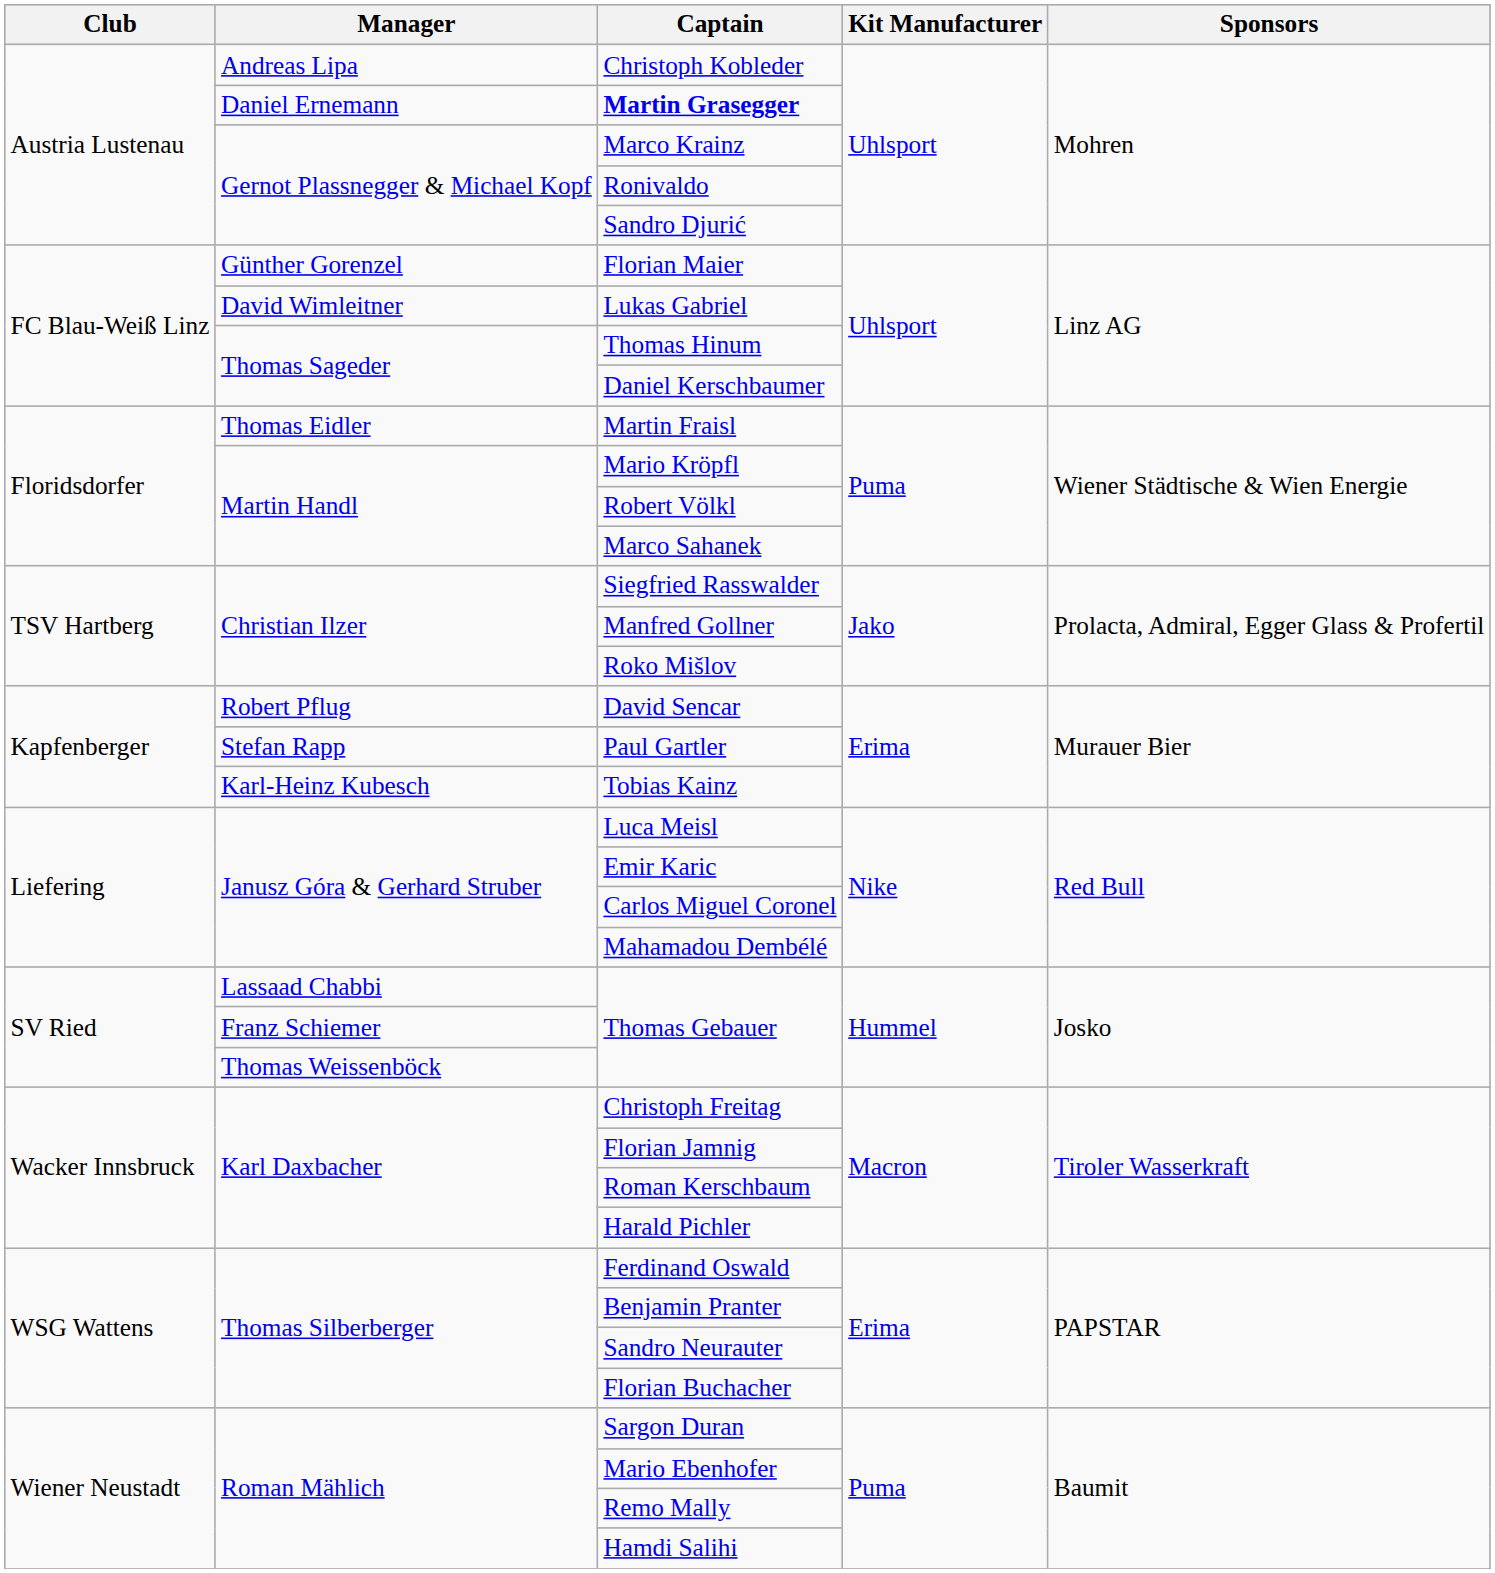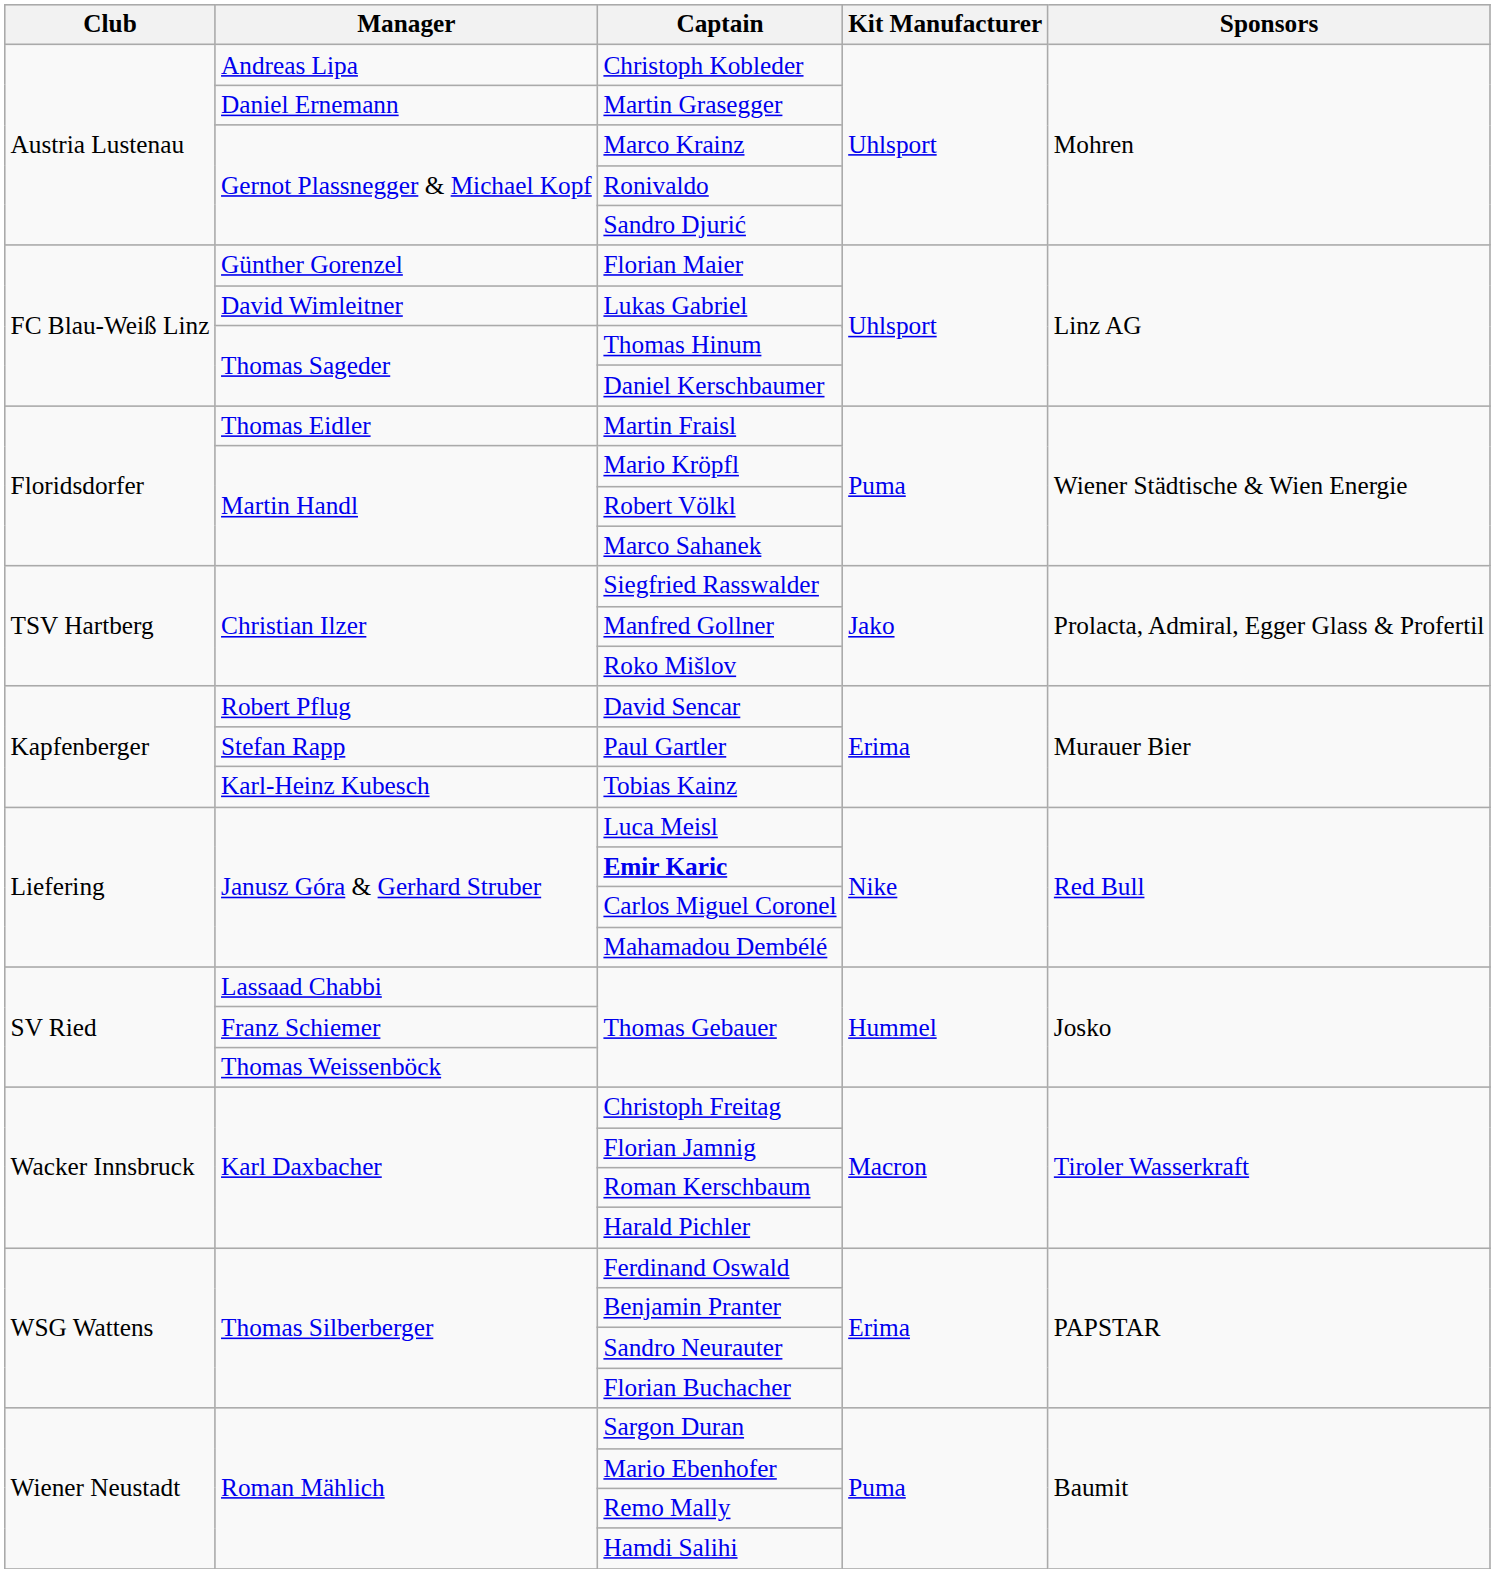(701, 104) bold -> (693, 104) normal
(660, 866) normal -> (665, 866) bold
